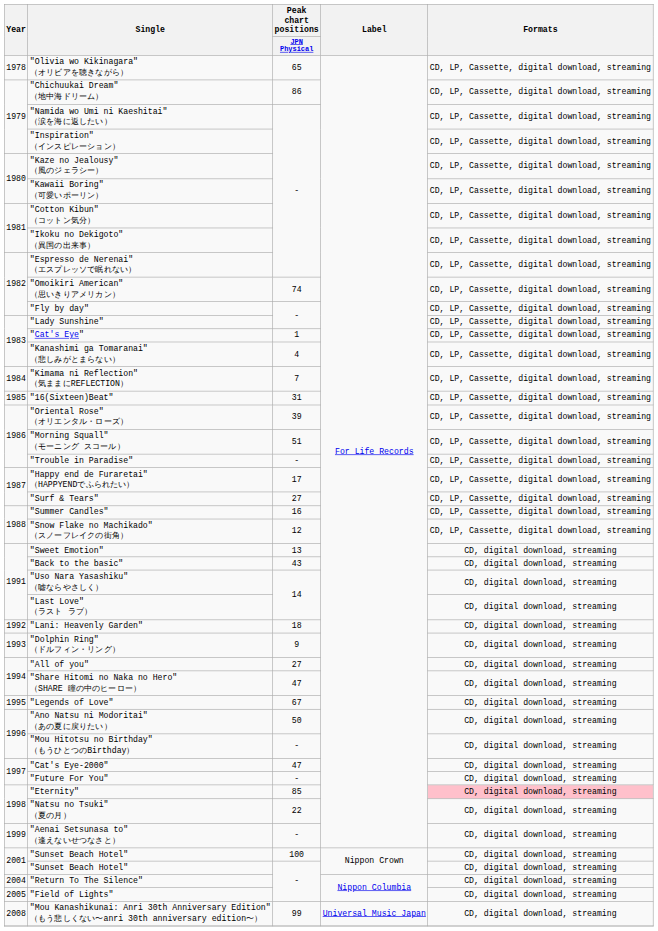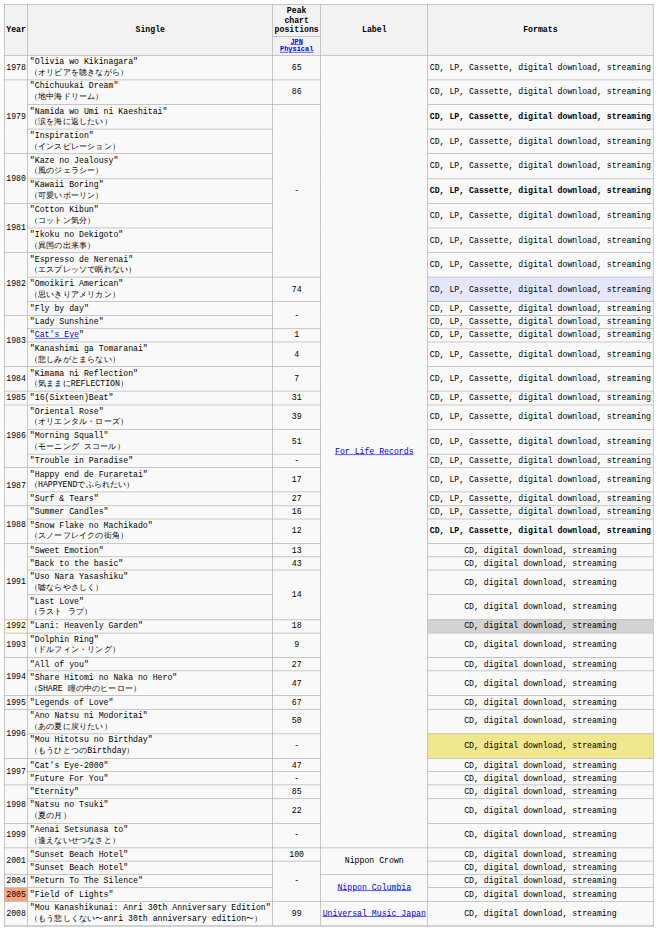(540, 117) normal -> (540, 117) bold
(540, 191) normal -> (540, 191) bold
(540, 290) no background -> (540, 290) lavender background
(540, 531) normal -> (540, 531) bold
(16, 626) no background -> (16, 626) lightyellow background
(540, 626) no background -> (540, 626) lightgrey background
(540, 746) no background -> (540, 746) khaki background
(540, 792) pink background -> (540, 792) no background
(16, 895) no background -> (16, 895) lightsalmon background
